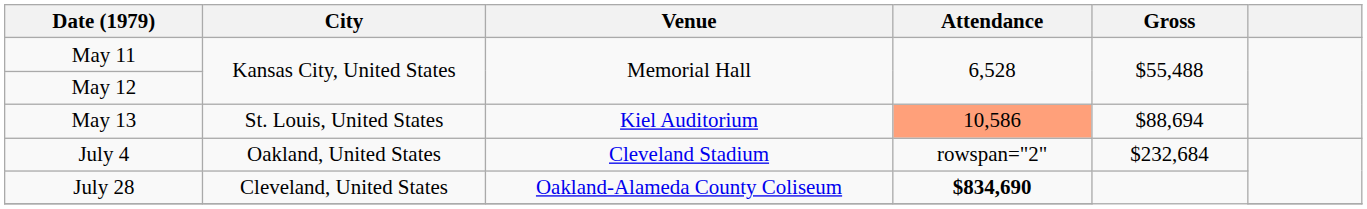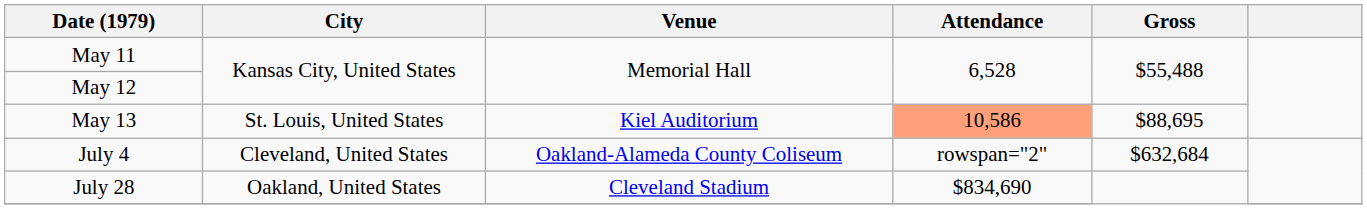(1169, 120) $88,694 -> (1169, 120) $88,695
(344, 154) Oakland, United States -> (344, 154) Cleveland, United States
(689, 154) Cleveland Stadium -> (689, 154) Oakland-Alameda County Coliseum
(1169, 154) $232,684 -> (1169, 154) $632,684
(344, 187) Cleveland, United States -> (344, 187) Oakland, United States
(689, 187) Oakland-Alameda County Coliseum -> (689, 187) Cleveland Stadium
(992, 187) bold -> (992, 187) normal
